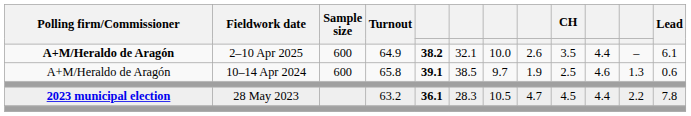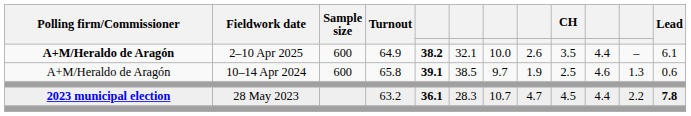(500, 96) 10.5 -> (500, 96) 10.7
(670, 96) normal -> (670, 96) bold
